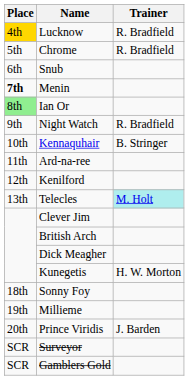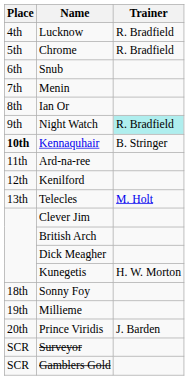(15, 32) gold background -> (15, 32) no background
(15, 87) bold -> (15, 87) normal
(15, 106) lightgreen background -> (15, 106) no background
(145, 124) no background -> (145, 124) paleturquoise background
(17, 143) normal -> (18, 143) bold
(135, 198) paleturquoise background -> (135, 198) no background
